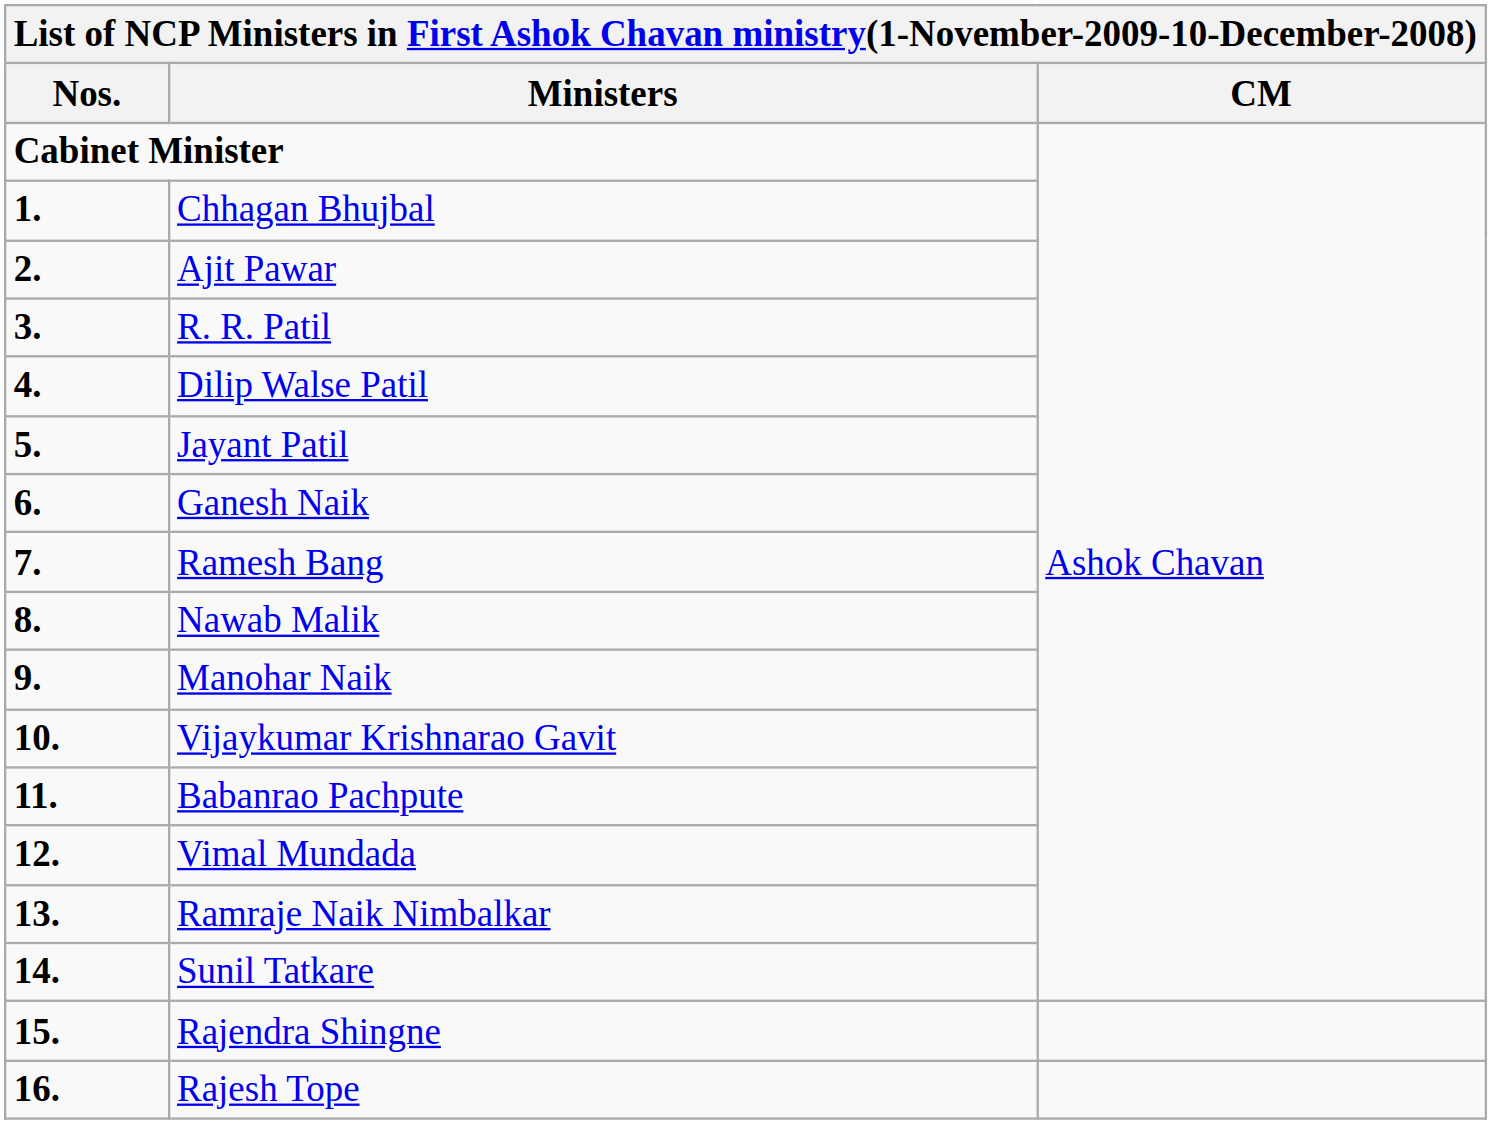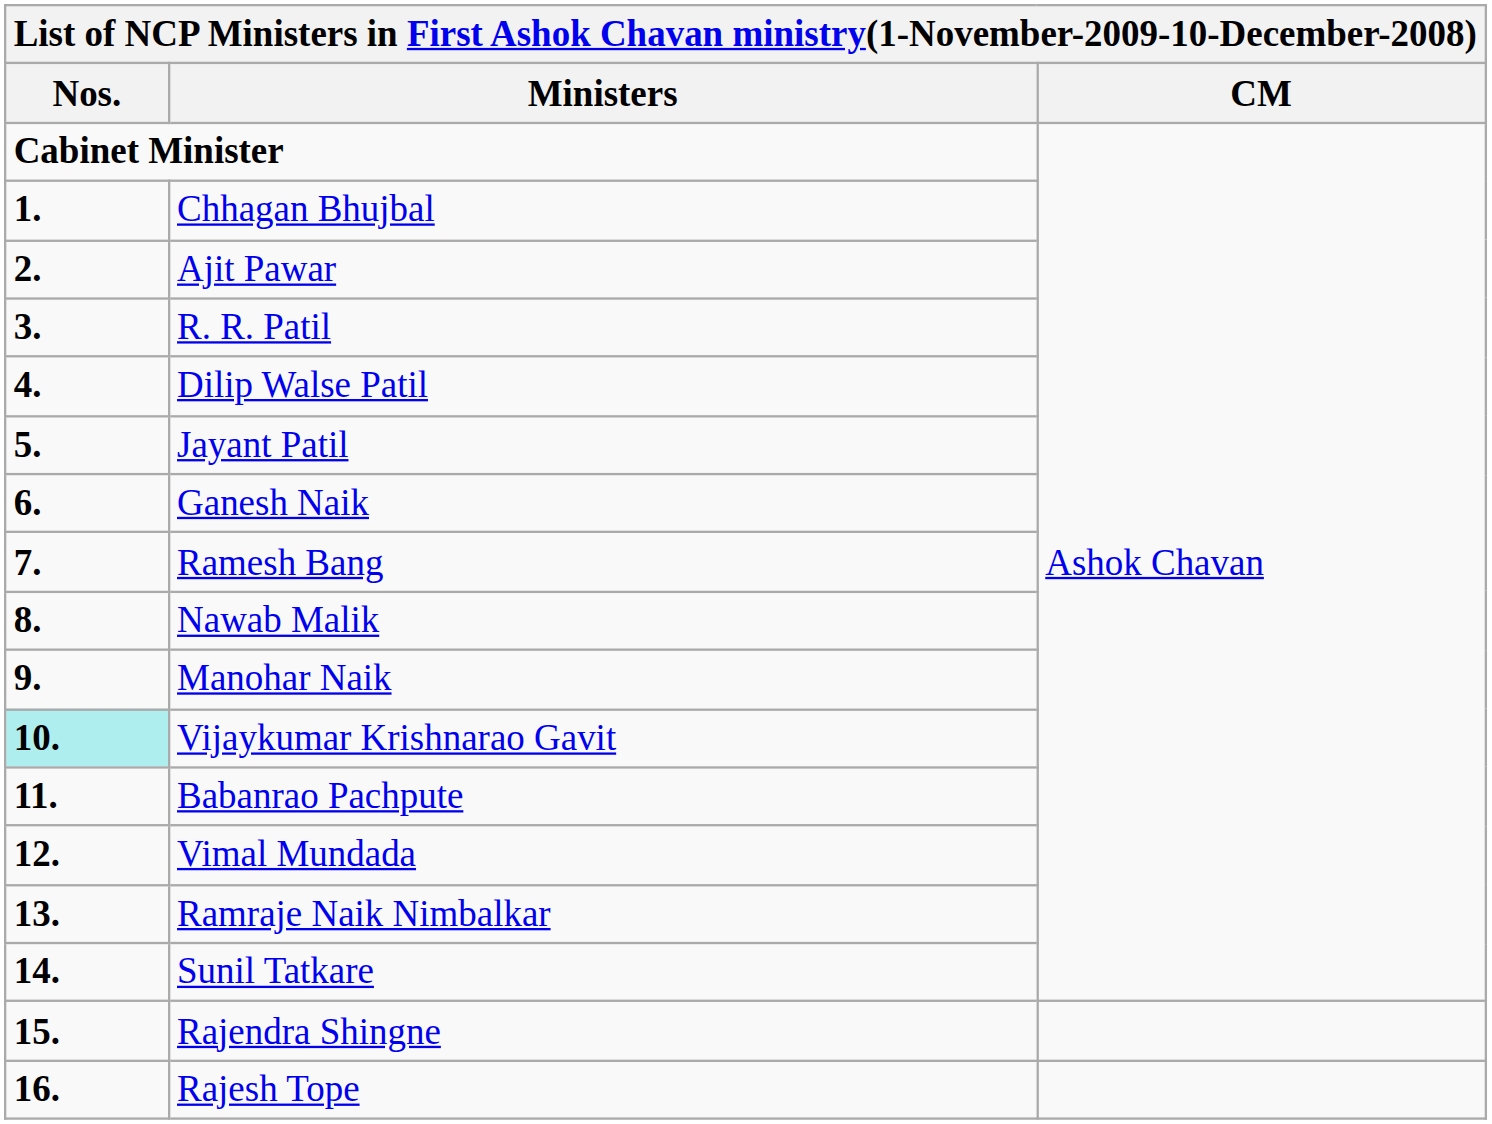(37, 737) no background -> (37, 737) paleturquoise background
